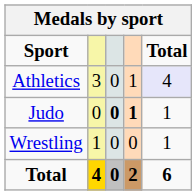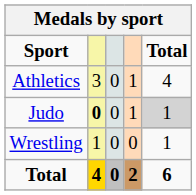(167, 81) lavender background -> (167, 81) no background
(96, 112) normal -> (96, 112) bold
(115, 112) bold -> (115, 112) normal
(133, 112) bold -> (133, 112) normal
(167, 112) no background -> (167, 112) lightgrey background
